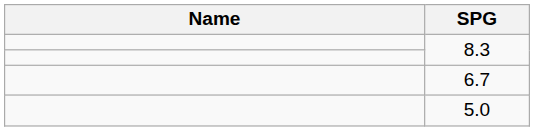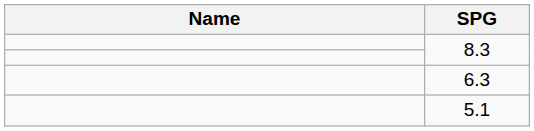(477, 79) 6.7 -> (477, 79) 6.3
(477, 110) 5.0 -> (477, 110) 5.1
